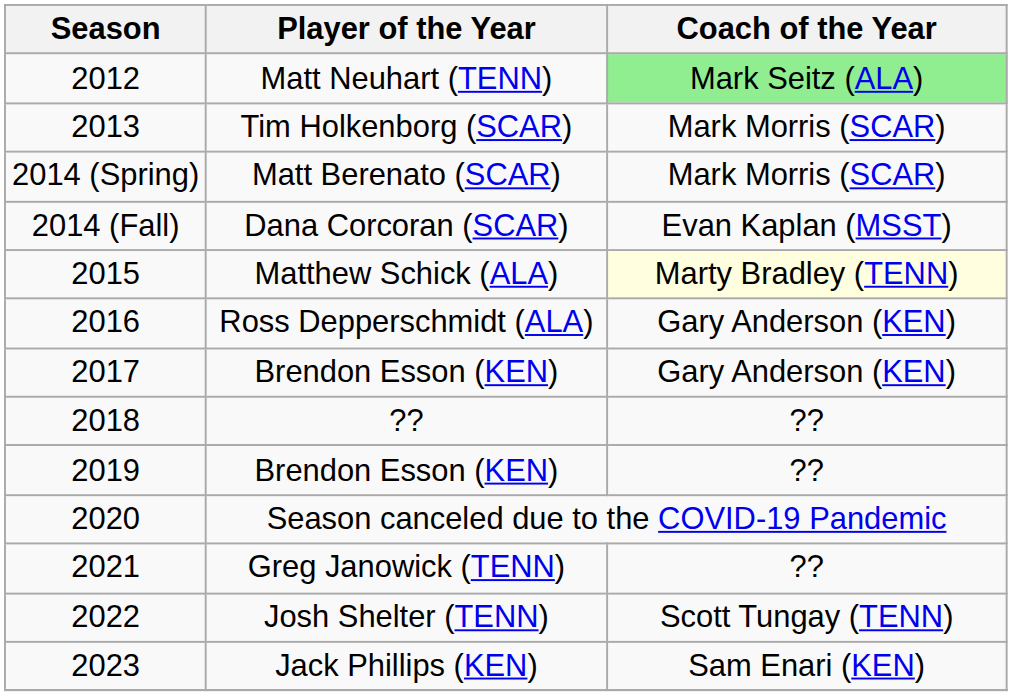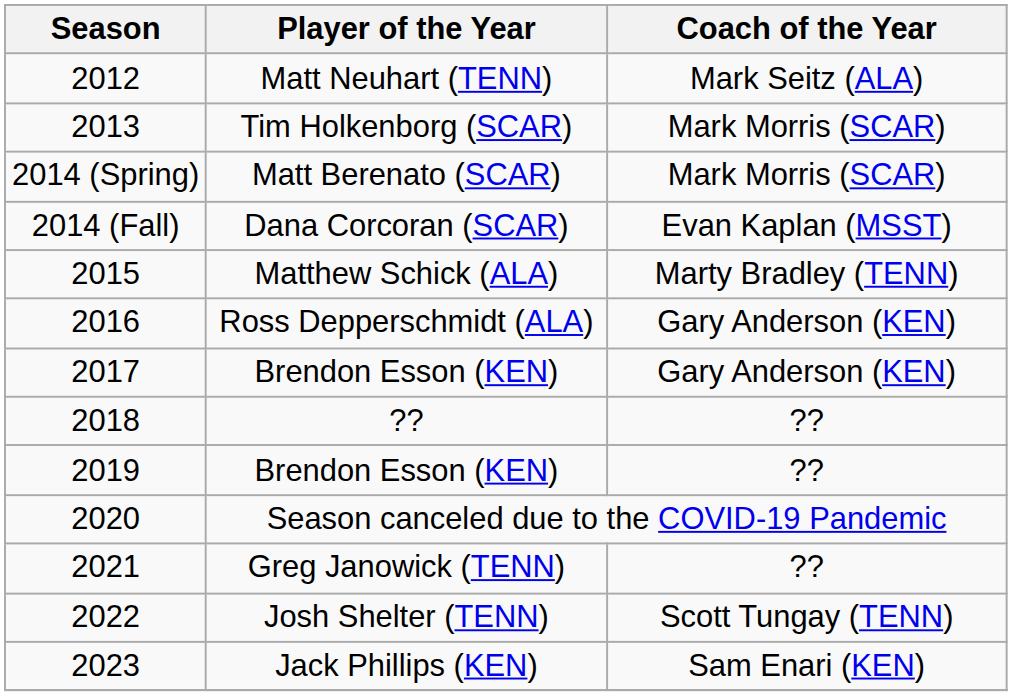(807, 77) lightgreen background -> (807, 77) no background
(807, 273) lightyellow background -> (807, 273) no background
